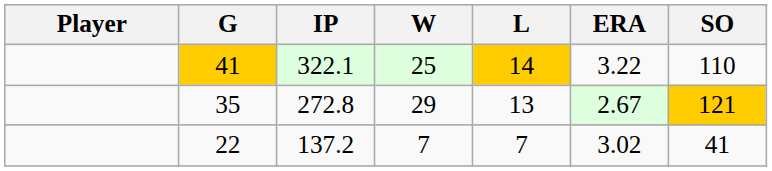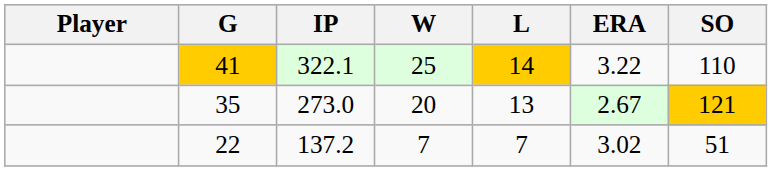(326, 104) 272.8 -> (326, 104) 273.0
(424, 104) 29 -> (424, 104) 20
(717, 144) 41 -> (717, 144) 51
